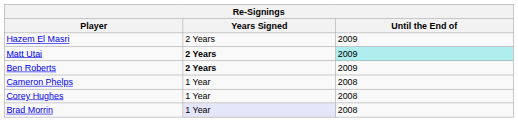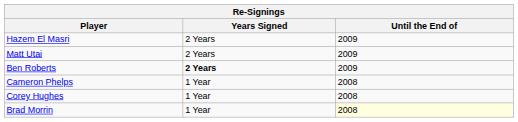(201, 54) bold -> (200, 54) normal
(348, 54) paleturquoise background -> (348, 54) no background
(198, 110) lavender background -> (198, 110) no background
(348, 110) no background -> (348, 110) lightyellow background
